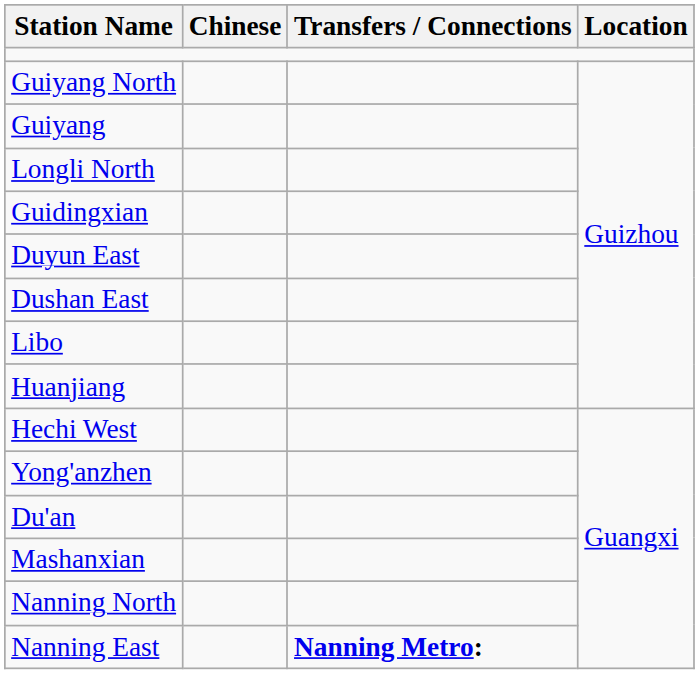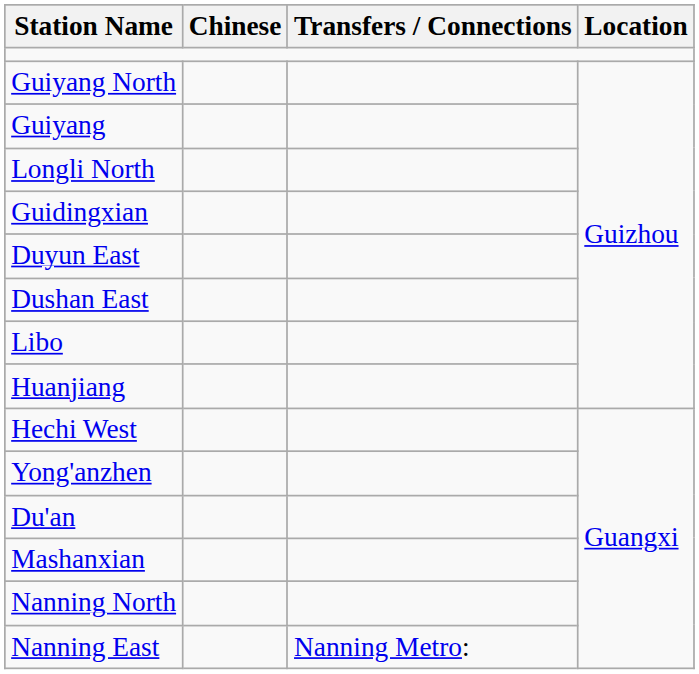(388, 646) bold -> (382, 646) normal
